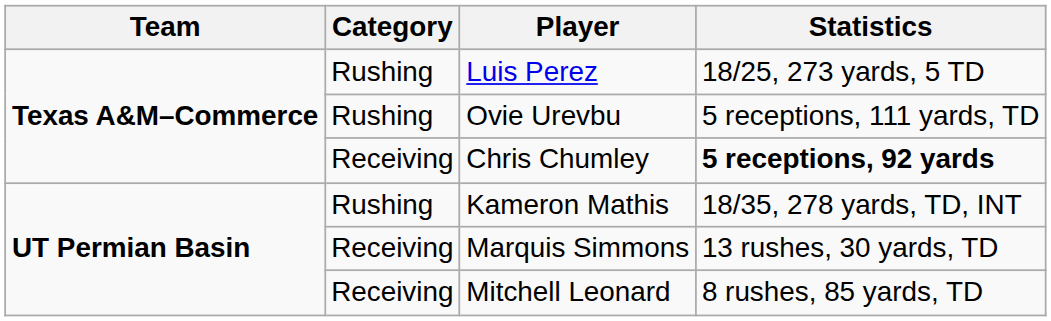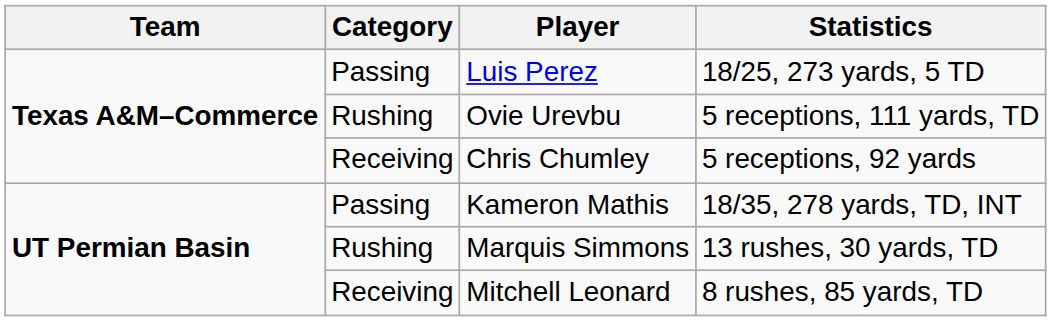(382, 71) Rushing -> (381, 71) Passing
(848, 159) bold -> (839, 159) normal
(382, 204) Rushing -> (381, 204) Passing
(392, 248) Receiving -> (382, 248) Rushing
